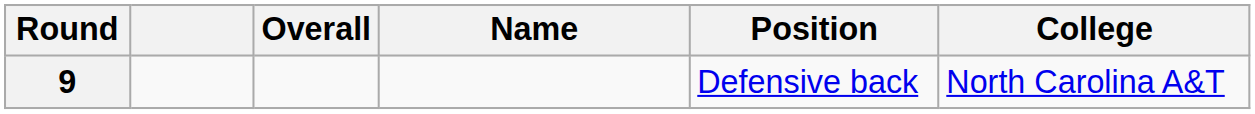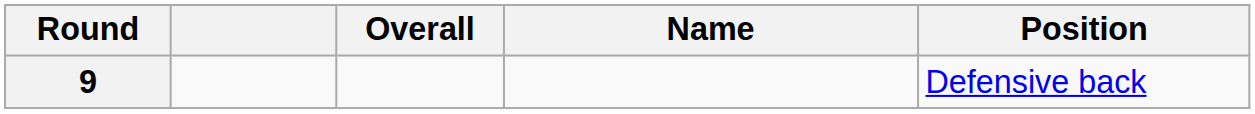- column: (1095, 30)
